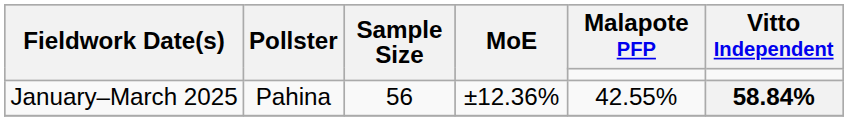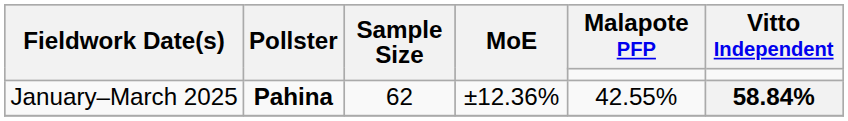(293, 97) normal -> (293, 97) bold
(399, 97) 56 -> (399, 97) 62
